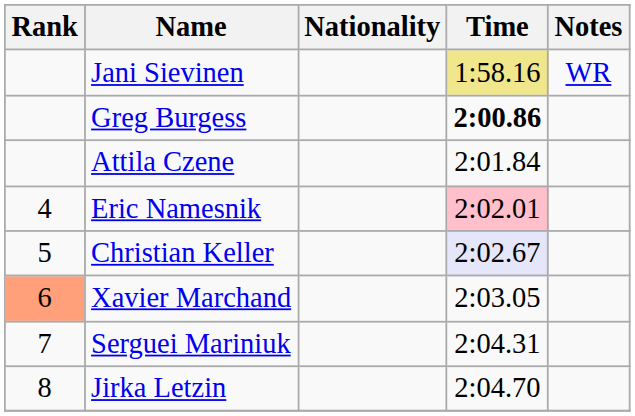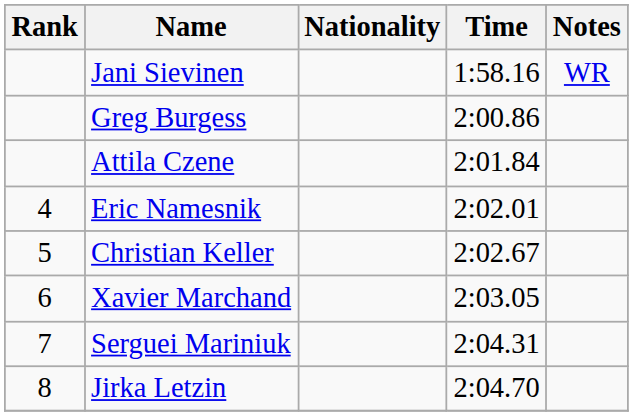(497, 72) khaki background -> (497, 72) no background
(497, 117) bold -> (497, 117) normal
(497, 207) pink background -> (497, 207) no background
(497, 252) lavender background -> (497, 252) no background
(45, 298) lightsalmon background -> (45, 298) no background
